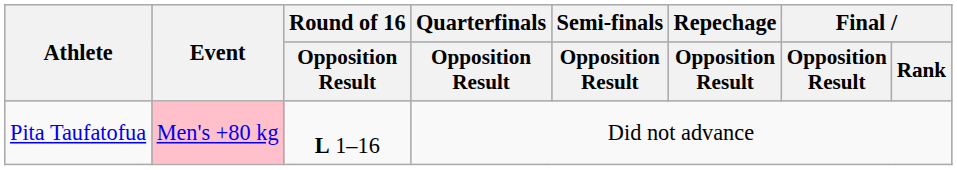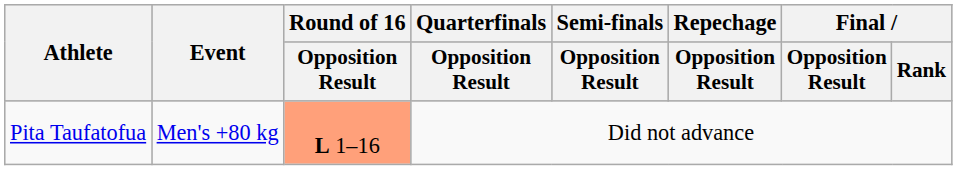(218, 132) pink background -> (218, 132) no background
(347, 146) no background -> (347, 146) lightsalmon background
